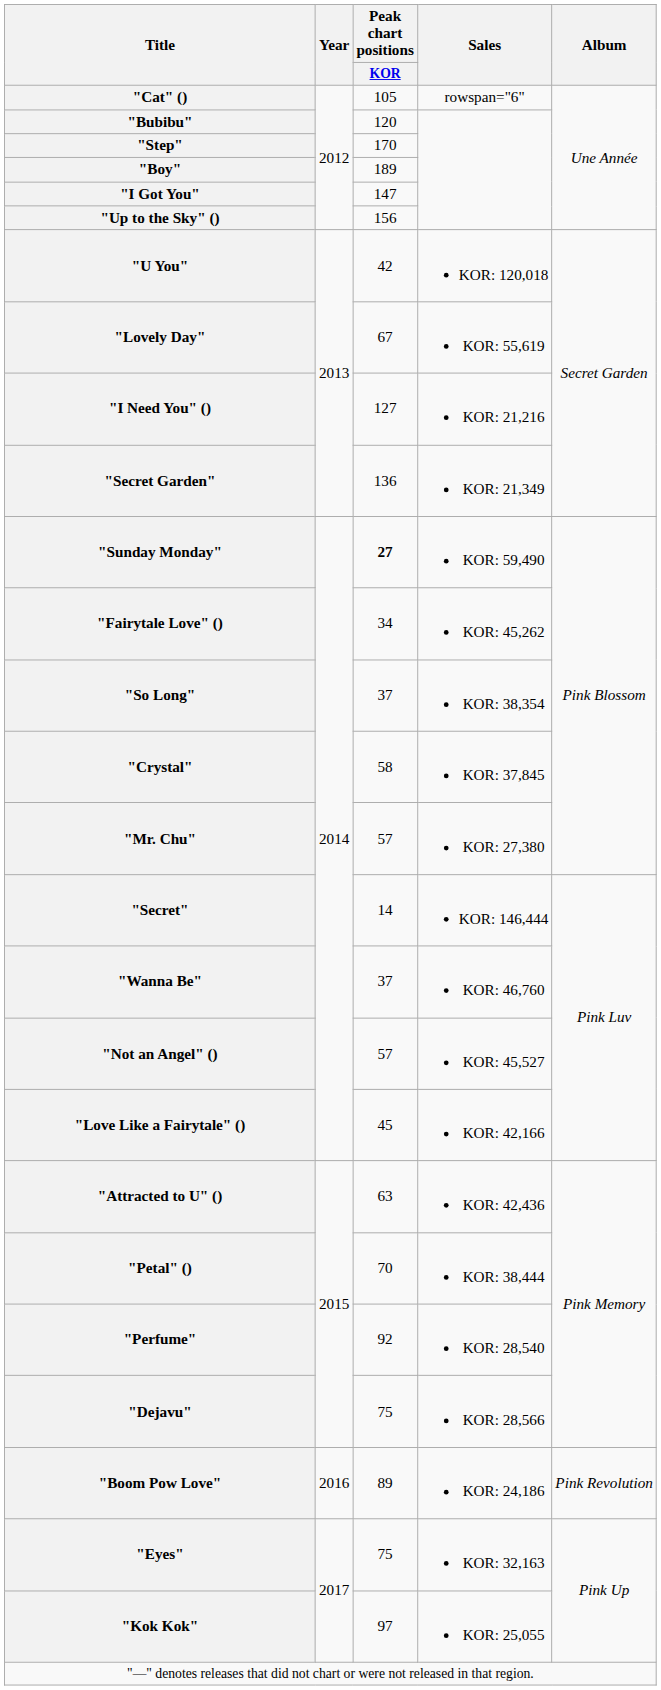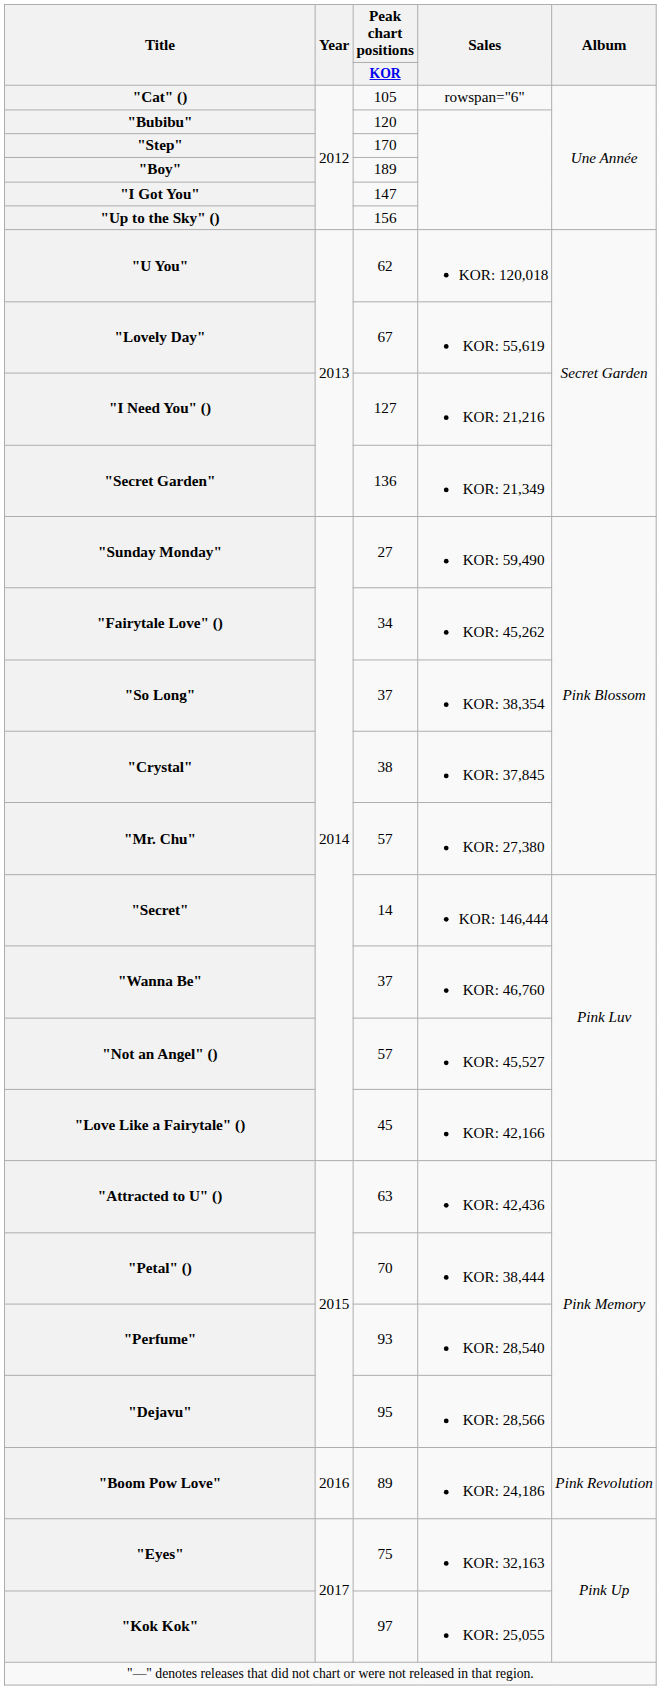(385, 265) 42 -> (385, 265) 62
(385, 552) bold -> (385, 552) normal
(385, 767) 58 -> (385, 767) 38
(385, 1339) 92 -> (385, 1339) 93
(385, 1411) 75 -> (385, 1411) 95
